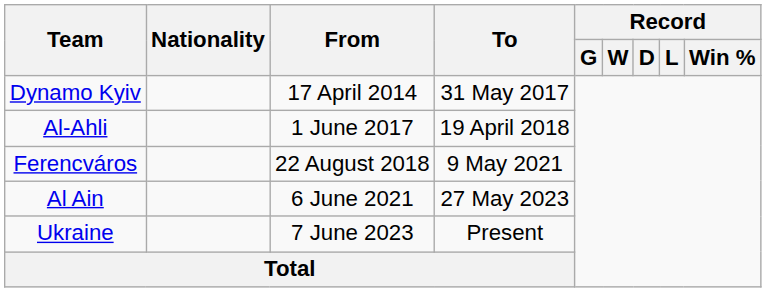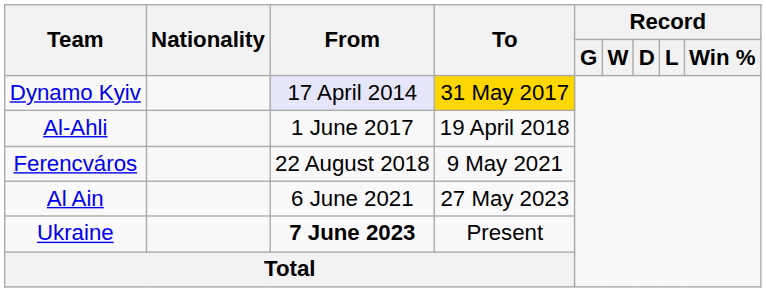(352, 92) no background -> (352, 92) lavender background
(505, 92) no background -> (505, 92) gold background
(352, 233) normal -> (352, 233) bold
